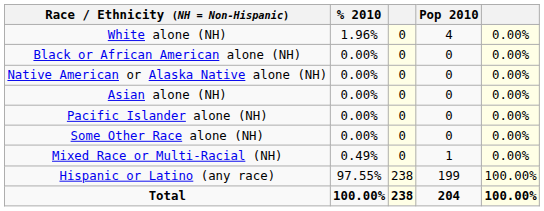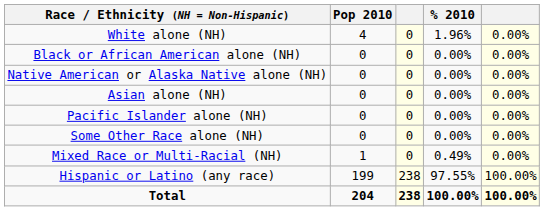columns swapped: (449, 15) <-> (359, 15)
